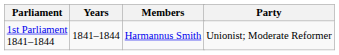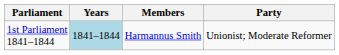(96, 35) no background -> (96, 35) lightblue background
